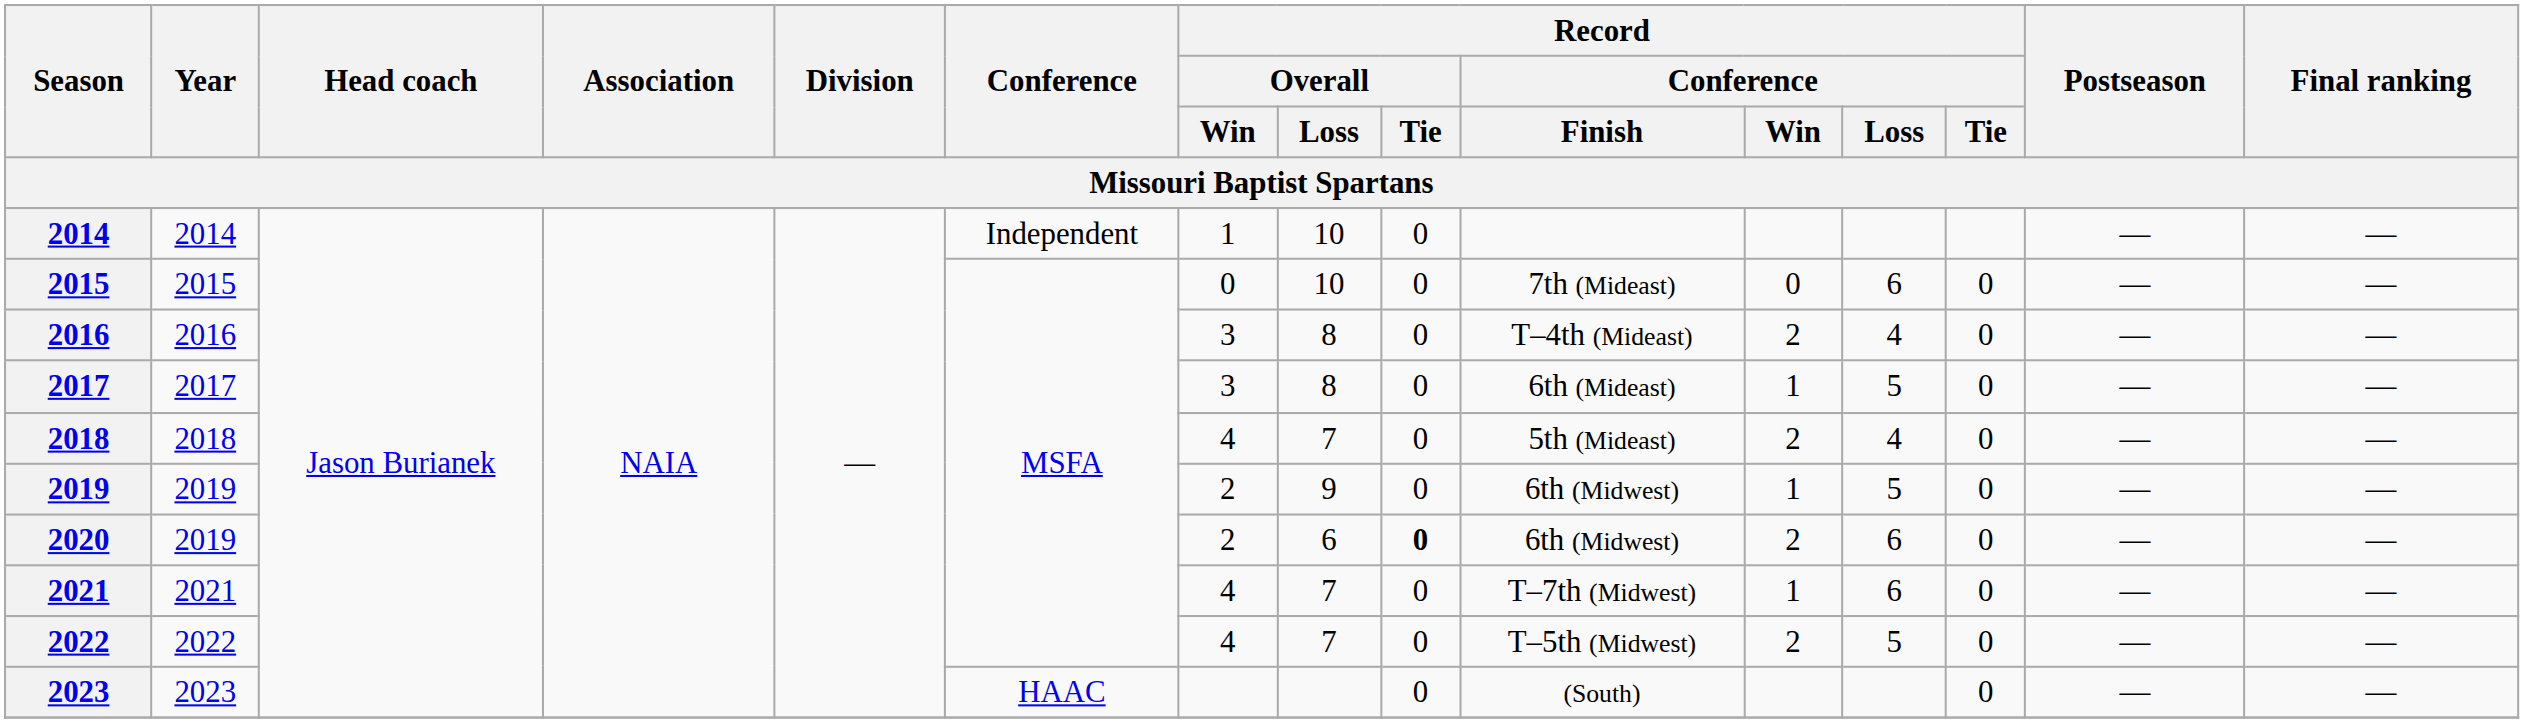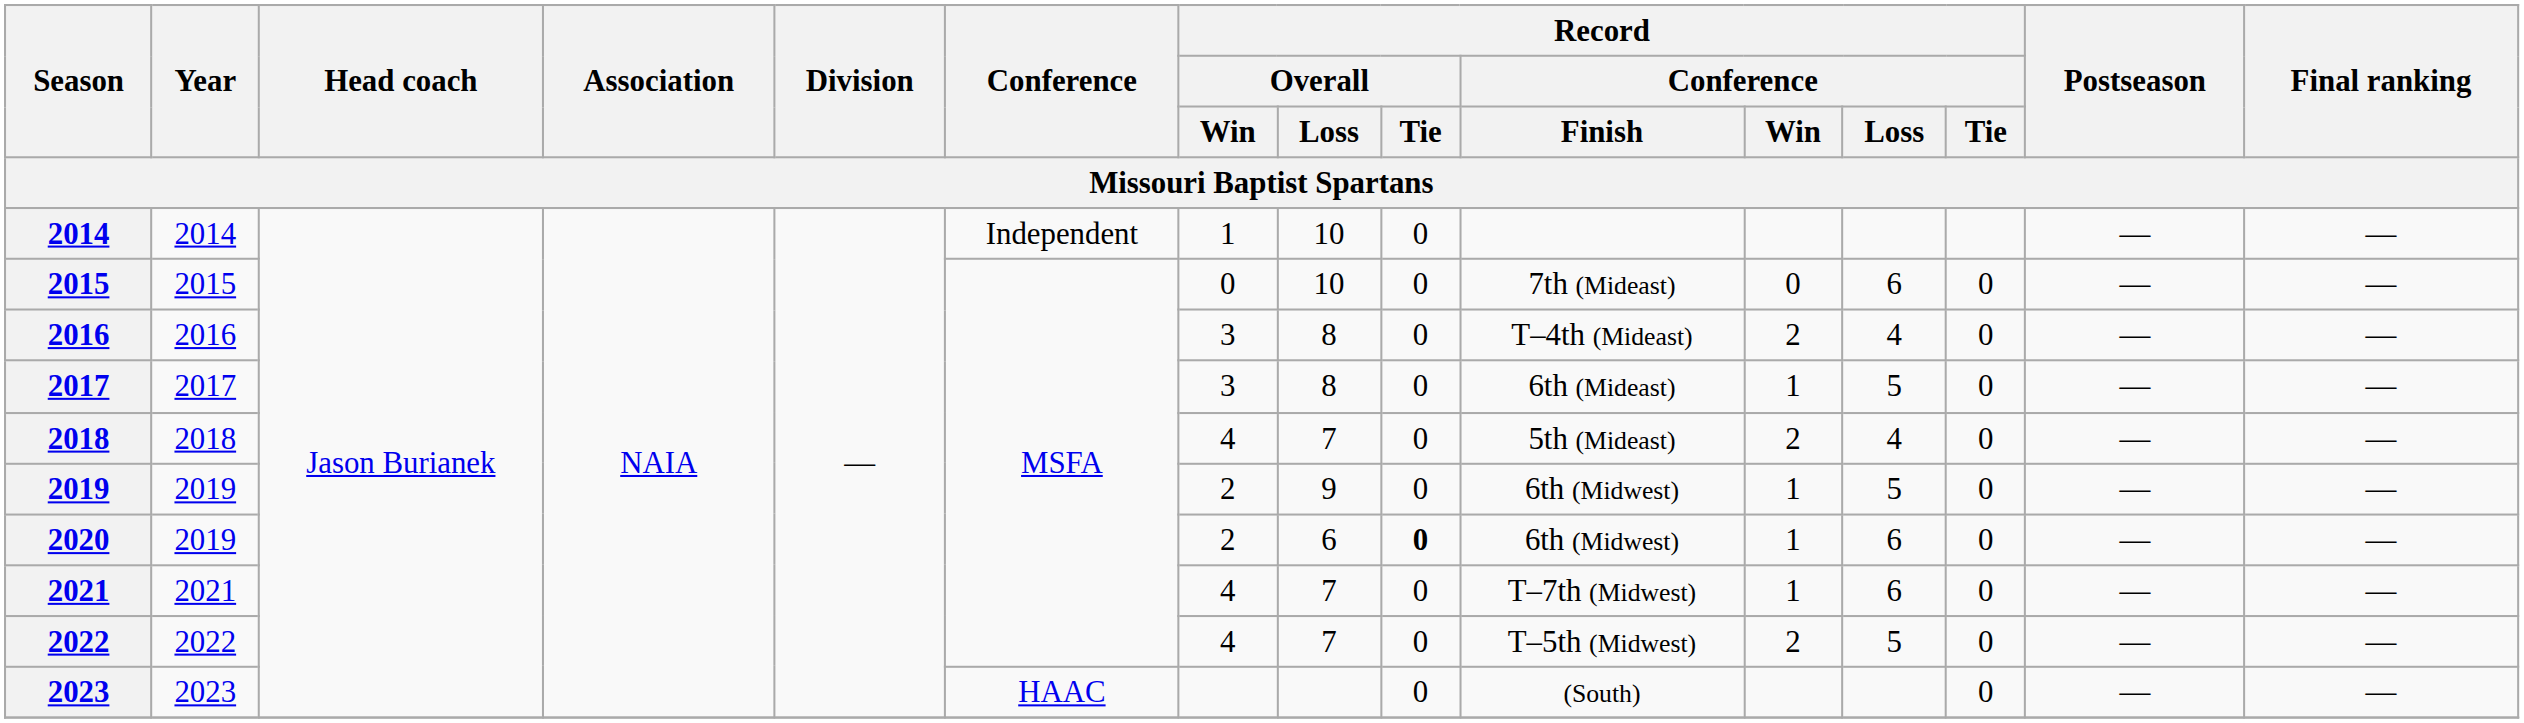(1793, 538) 2 -> (1793, 538) 1
